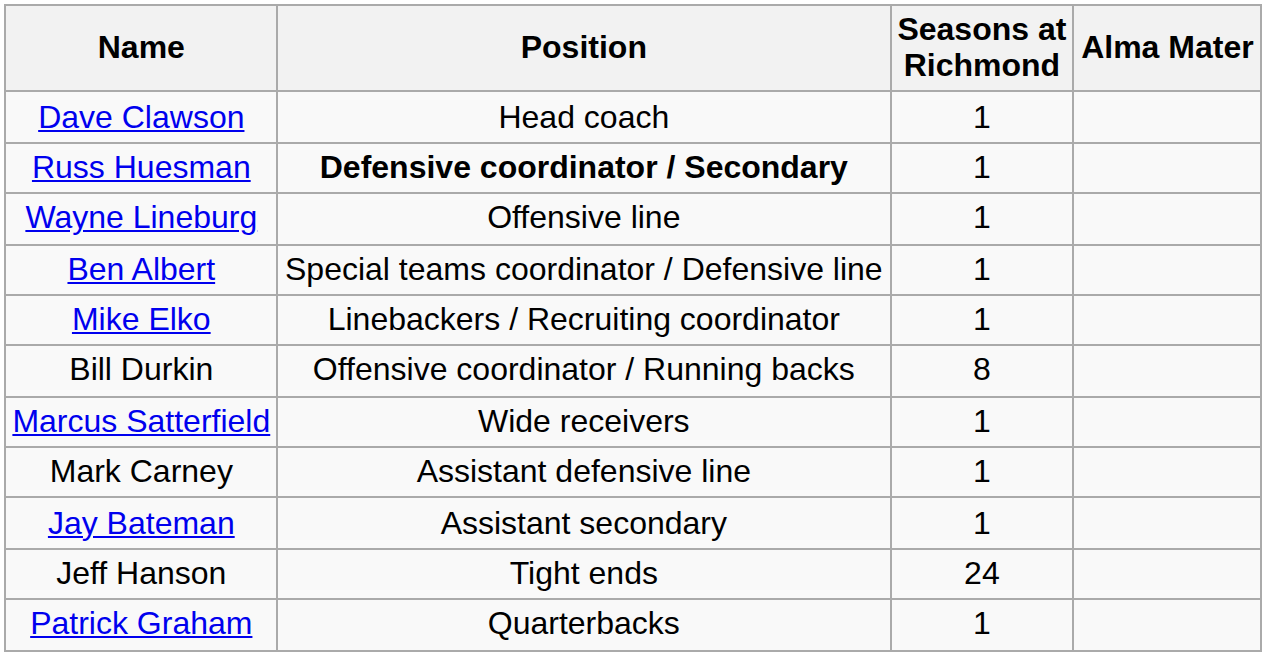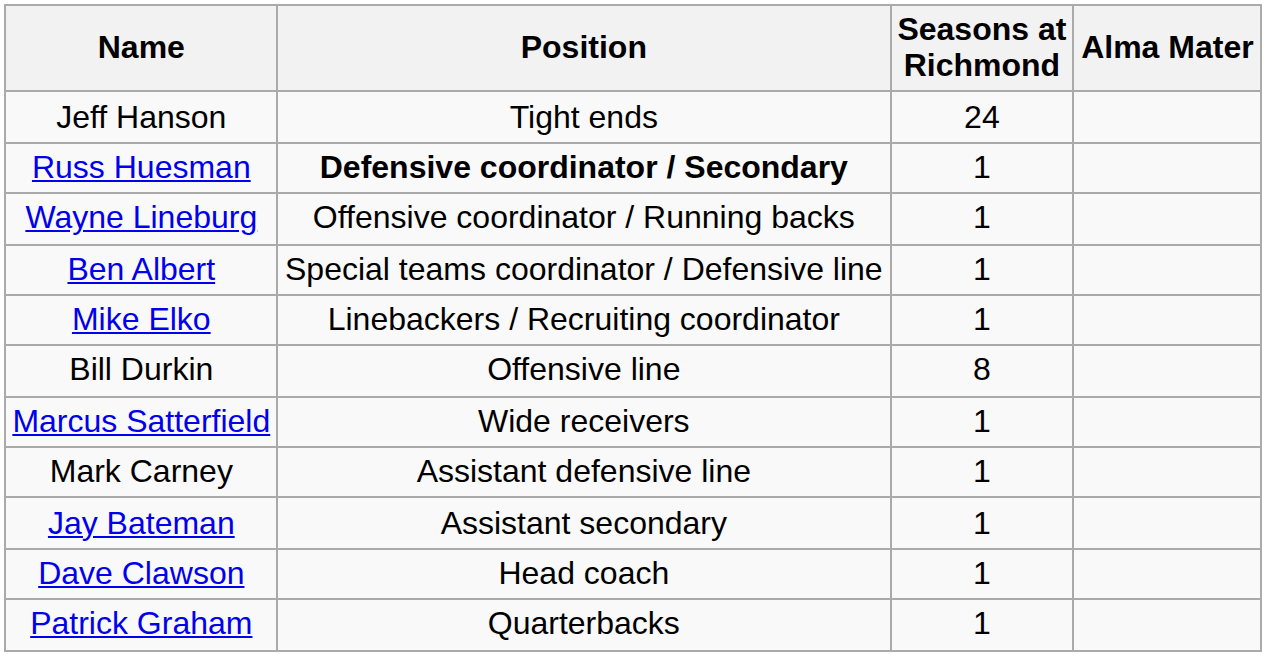rows swapped: (141, 116) <-> (141, 573)
(584, 218) Offensive line -> (584, 218) Offensive coordinator / Running backs
(584, 370) Offensive coordinator / Running backs -> (584, 370) Offensive line
